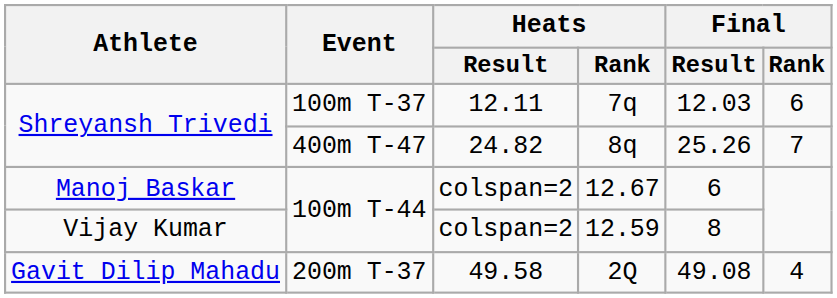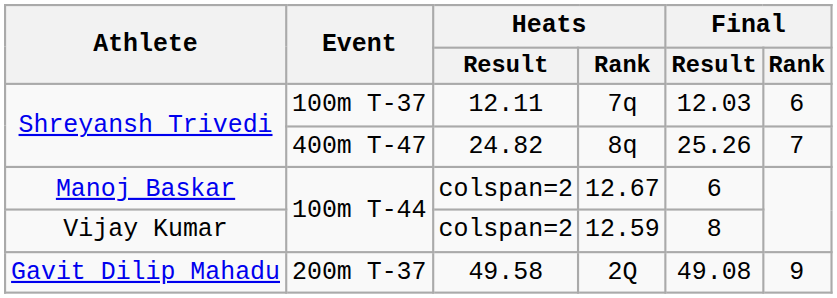(797, 272) 4 -> (797, 272) 9
